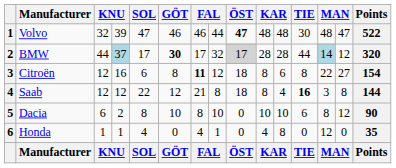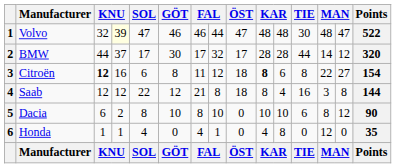(120, 33) no background -> (120, 33) lightyellow background
(241, 33) bold -> (241, 33) normal
(120, 53) lightblue background -> (120, 53) no background
(175, 53) bold -> (175, 53) normal
(241, 53) lightgrey background -> (241, 53) no background
(326, 53) lightblue background -> (326, 53) no background
(103, 73) normal -> (103, 73) bold
(200, 73) bold -> (200, 73) normal
(265, 73) normal -> (265, 73) bold
(304, 92) bold -> (304, 92) normal
